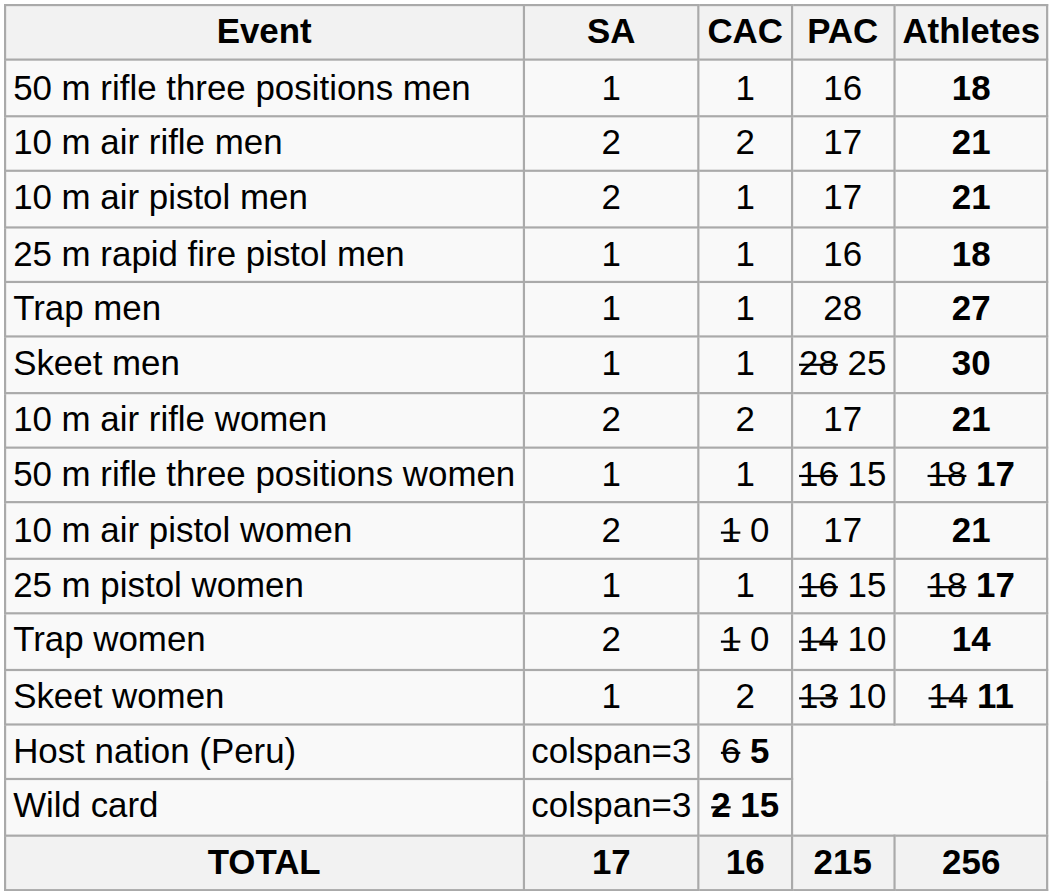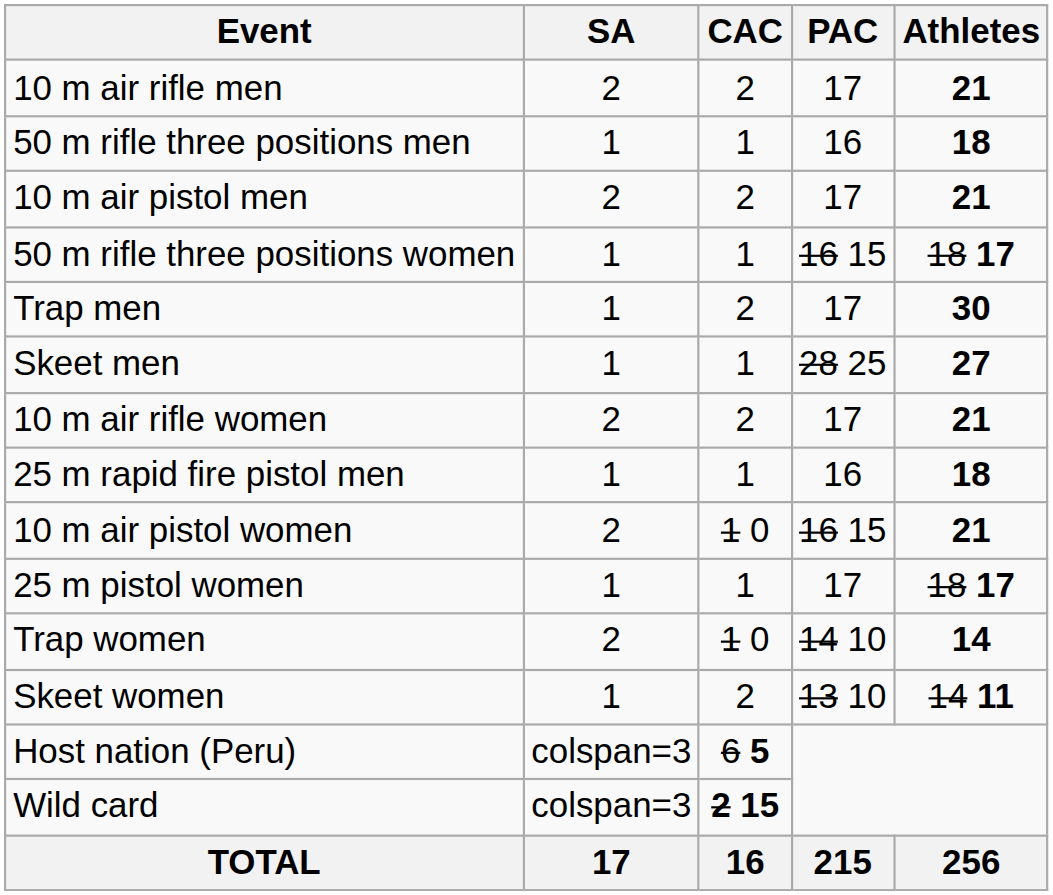rows swapped: (148, 142) <-> (242, 87)
(745, 198) 1 -> (745, 198) 2
rows swapped: (209, 253) <-> (264, 474)
(745, 308) 1 -> (745, 308) 2
(843, 308) 28 -> (843, 308) 17
(971, 308) 27 -> (971, 308) 30
(971, 364) 30 -> (971, 364) 27
(843, 530) 17 -> (843, 530) 16 15
(843, 585) 16 15 -> (843, 585) 17
